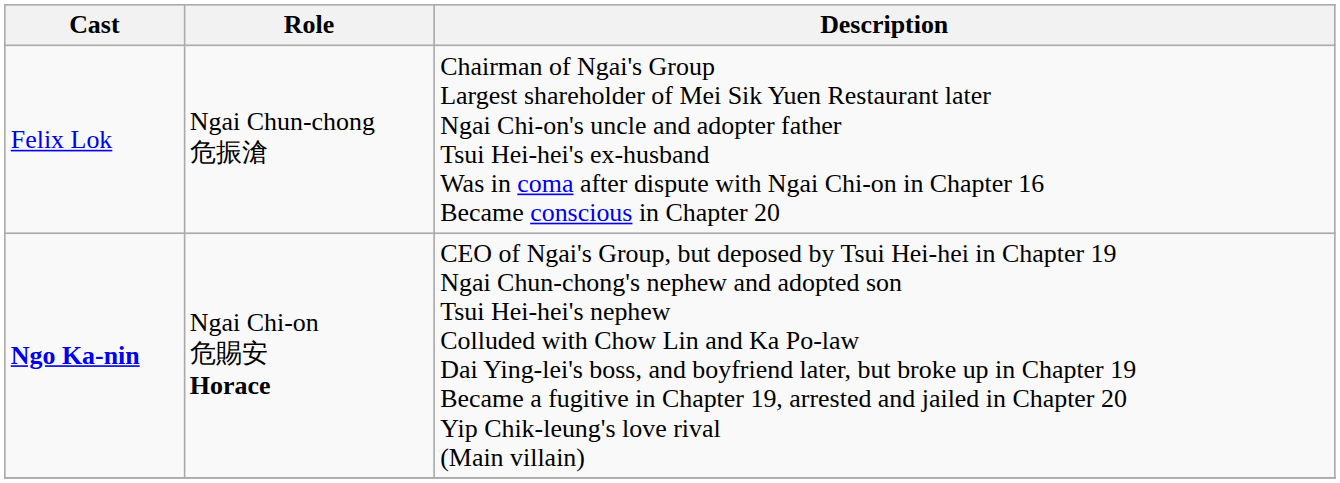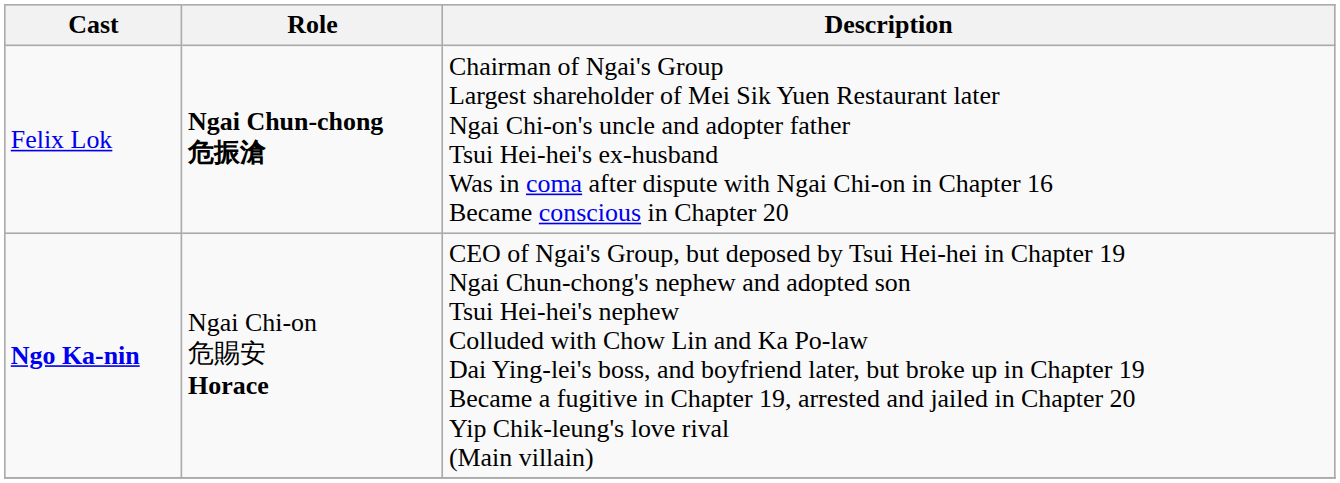(282, 137) normal -> (286, 137) bold
